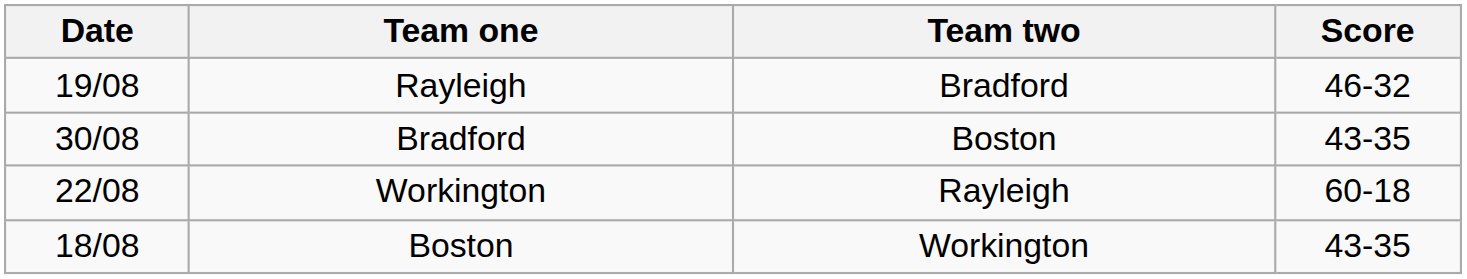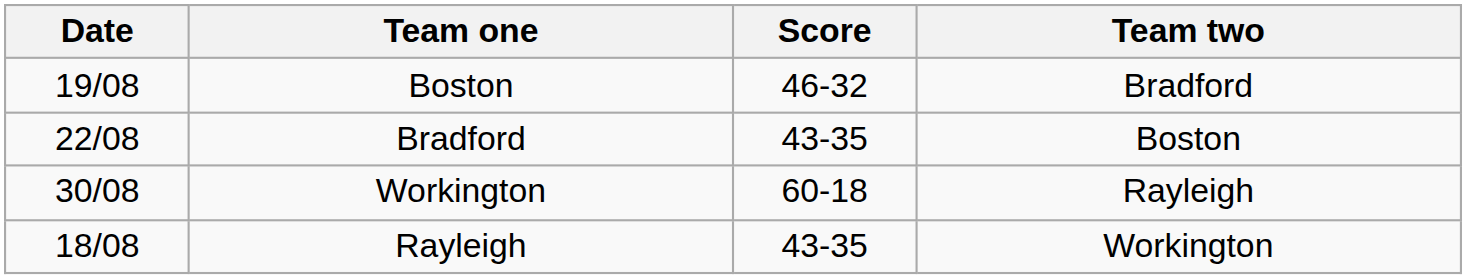columns swapped: (1368, 31) <-> (1004, 31)
(461, 84) Rayleigh -> (461, 84) Boston
(97, 138) 30/08 -> (97, 138) 22/08
(97, 191) 22/08 -> (97, 191) 30/08
(461, 245) Boston -> (461, 245) Rayleigh
